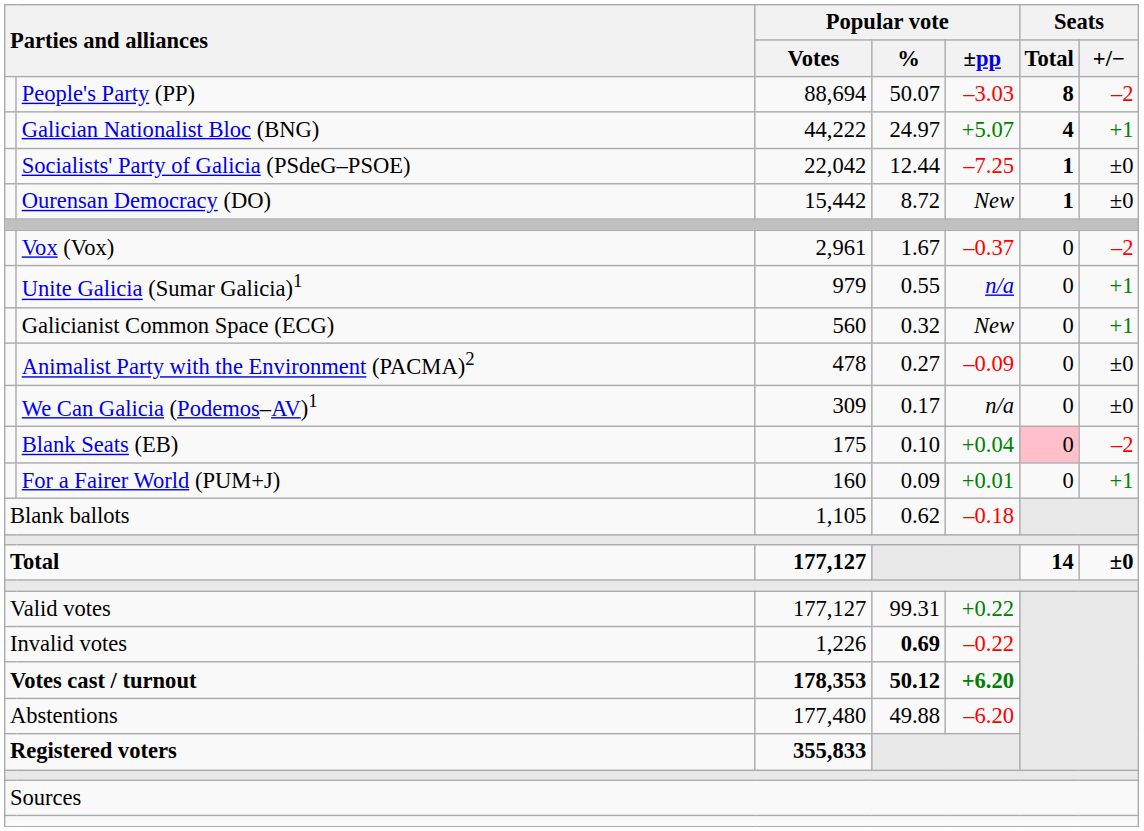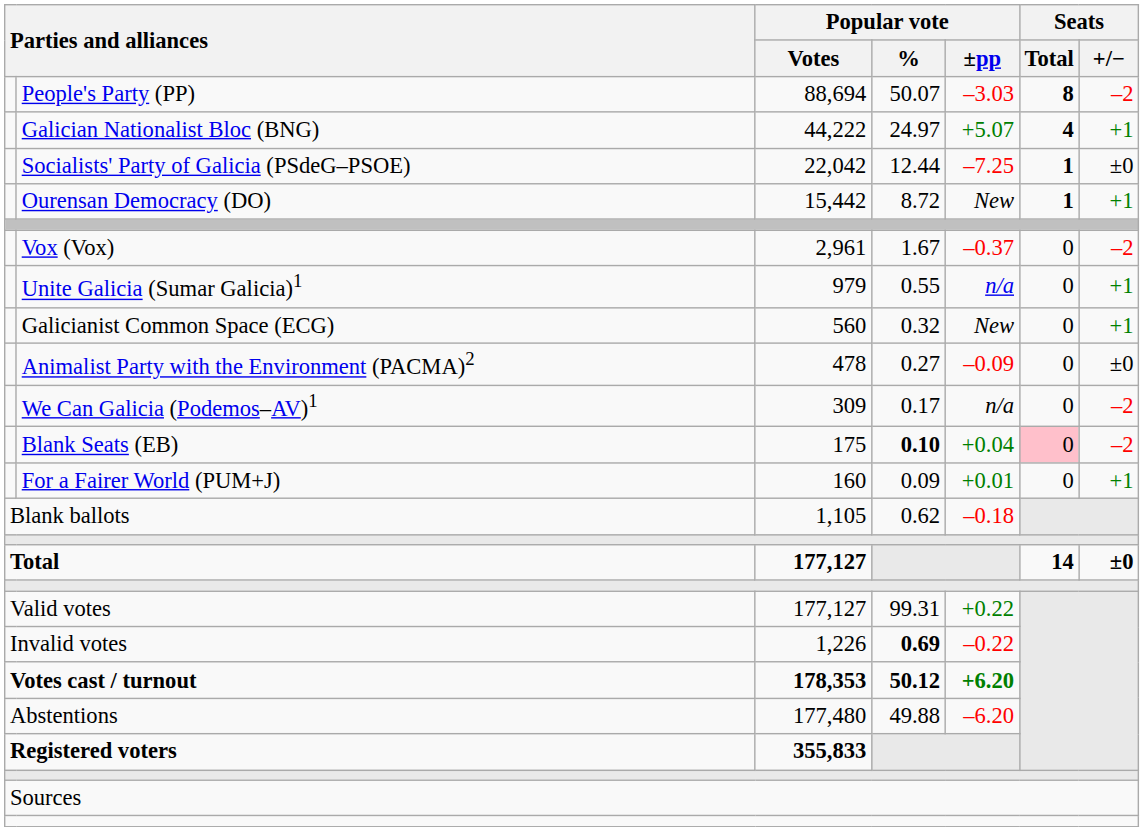(1122, 201) ±0 -> (1121, 201) +1
(1122, 405) ±0 -> (1122, 405) –2
(920, 444) normal -> (920, 444) bold
